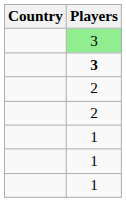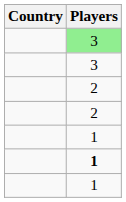(94, 64) bold -> (94, 64) normal
(94, 161) normal -> (94, 161) bold
